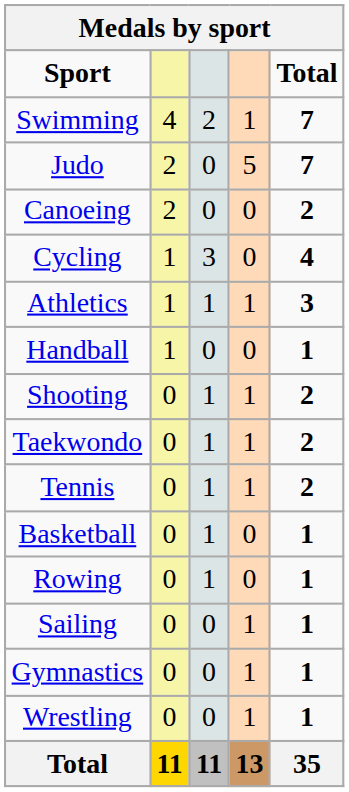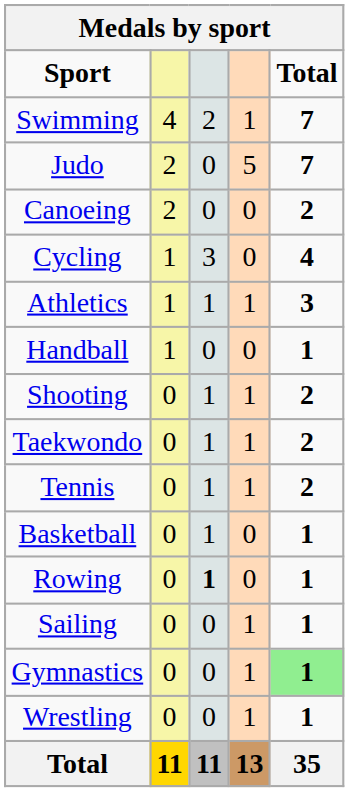(209, 579) normal -> (209, 579) bold
(307, 671) no background -> (307, 671) lightgreen background
